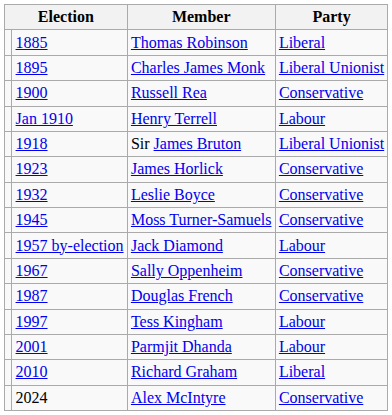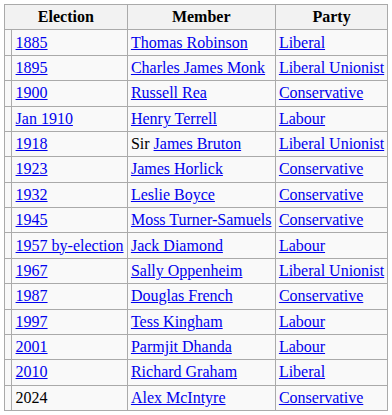(321, 270) Conservative -> (332, 270) Liberal Unionist
